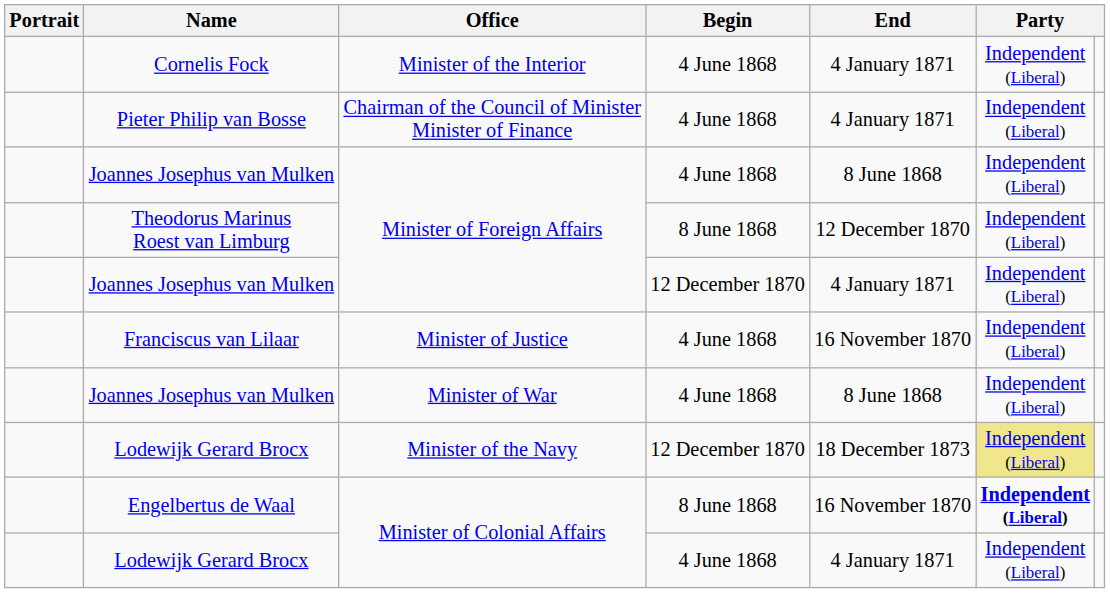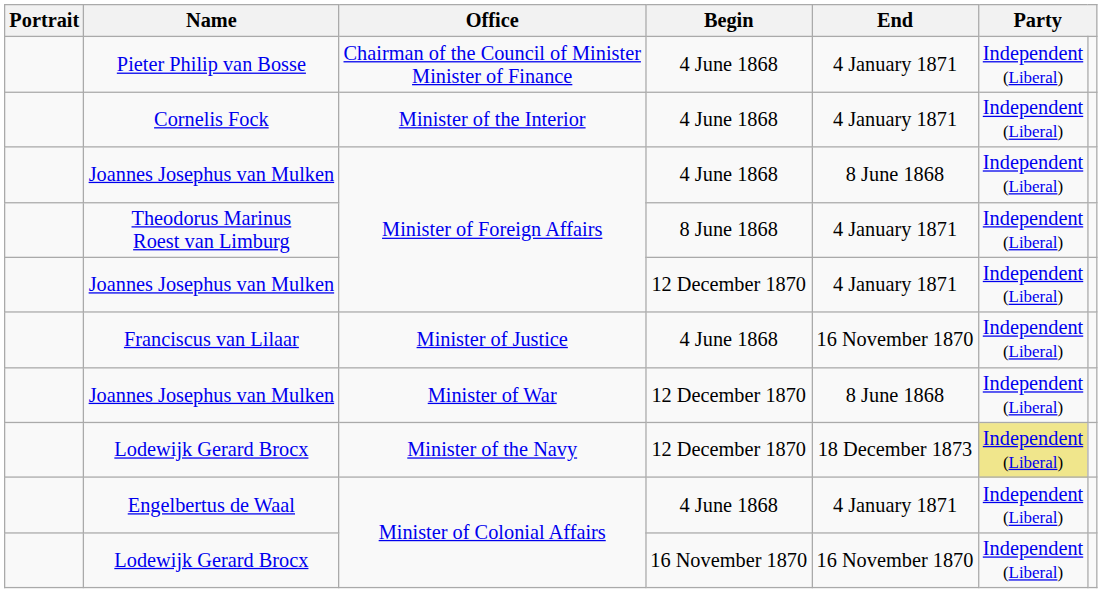rows swapped: (211, 119) <-> (211, 64)
(893, 229) 12 December 1870 -> (895, 229) 4 January 1871
(728, 394) 4 June 1868 -> (729, 394) 12 December 1870
(728, 504) 8 June 1868 -> (729, 504) 4 June 1868
(893, 504) 16 November 1870 -> (895, 504) 4 January 1871
(1035, 504) bold -> (1033, 504) normal
(728, 560) 4 June 1868 -> (729, 560) 16 November 1870
(893, 560) 4 January 1871 -> (895, 560) 16 November 1870
